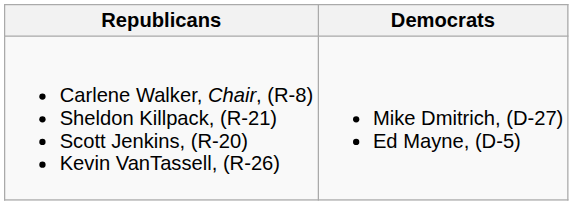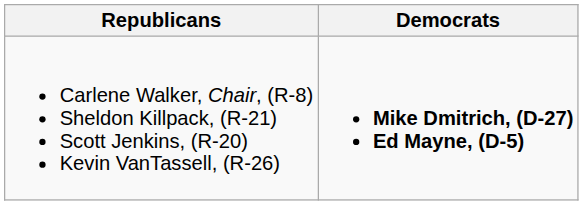(443, 129) normal -> (448, 129) bold
